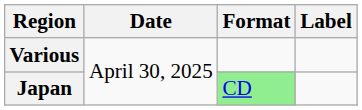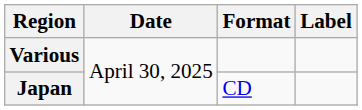(237, 88) lightgreen background -> (237, 88) no background
